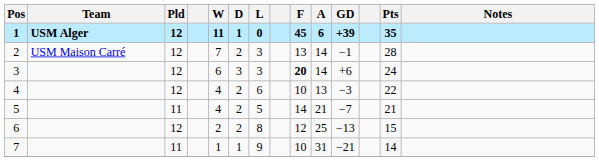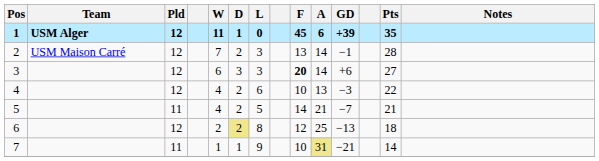(391, 71) 24 -> (391, 71) 27
(239, 128) no background -> (239, 128) khaki background
(391, 128) 15 -> (391, 128) 18
(321, 147) no background -> (321, 147) khaki background
